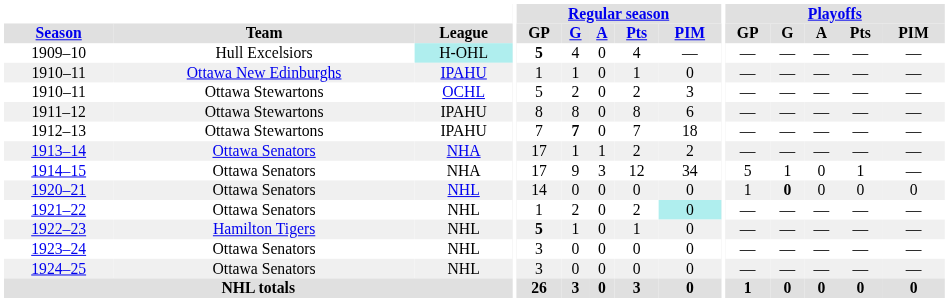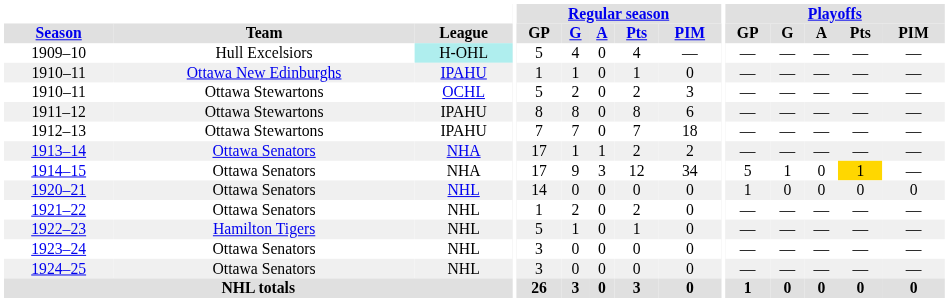(539, 53) bold -> (539, 53) normal
(575, 131) bold -> (575, 131) normal
(860, 170) no background -> (860, 170) gold background
(787, 190) bold -> (787, 190) normal
(690, 209) paleturquoise background -> (690, 209) no background
(539, 229) bold -> (539, 229) normal
